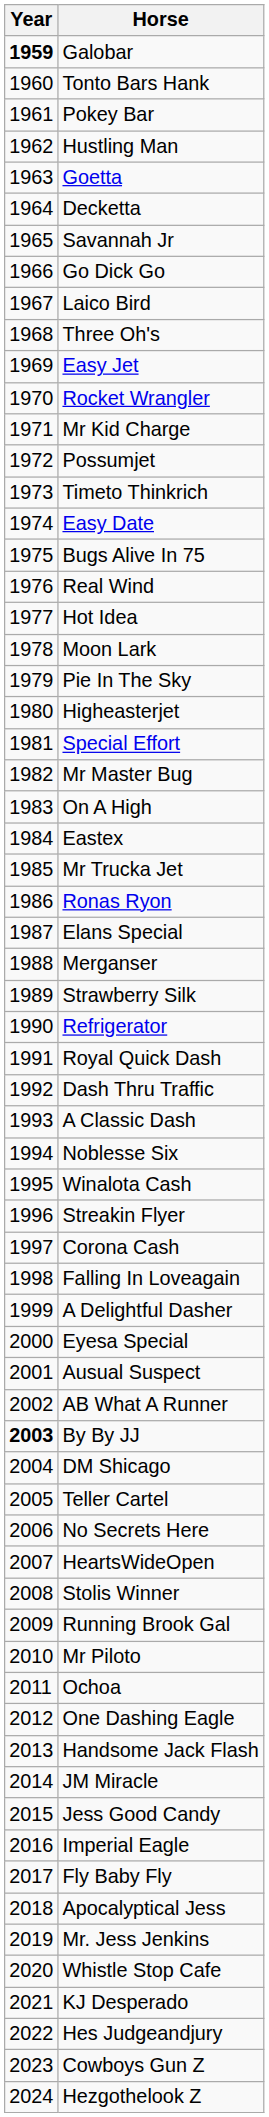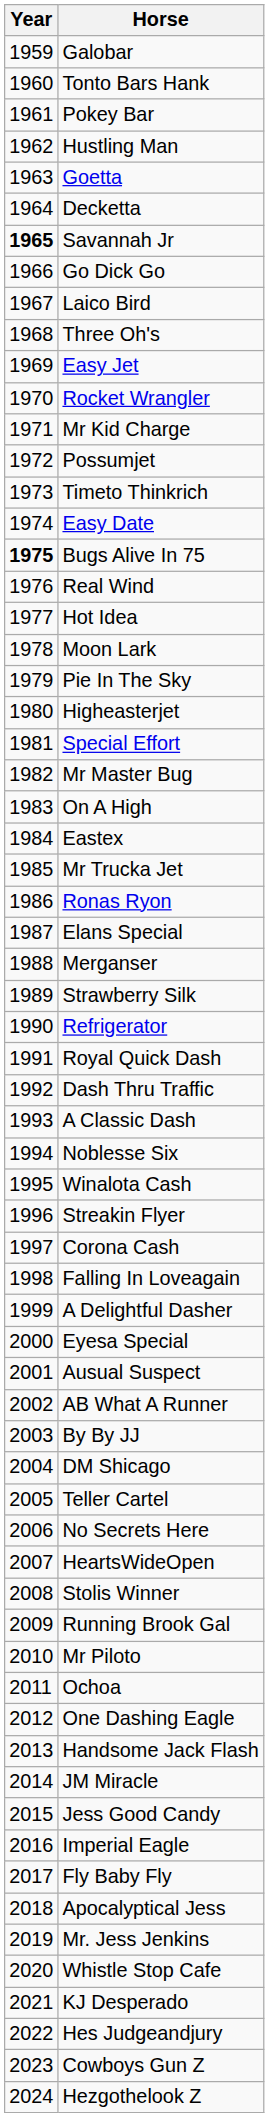(31, 51) bold -> (31, 51) normal
(31, 240) normal -> (31, 240) bold
(31, 555) normal -> (31, 555) bold
(31, 1436) bold -> (31, 1436) normal
